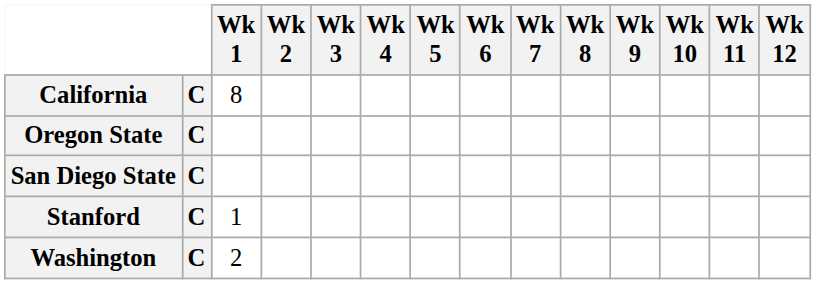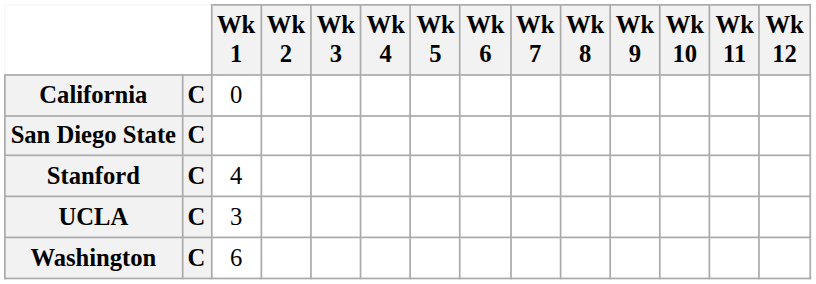(236, 94) 8 -> (236, 94) 0
- row: (93, 135)
(236, 216) 1 -> (236, 176) 4
+ row: (93, 216)
(236, 257) 2 -> (236, 257) 6
